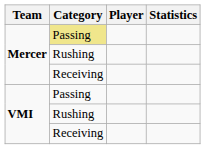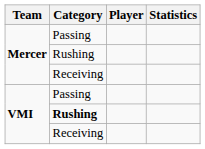(72, 34) khaki background -> (72, 34) no background
(73, 113) normal -> (75, 113) bold
